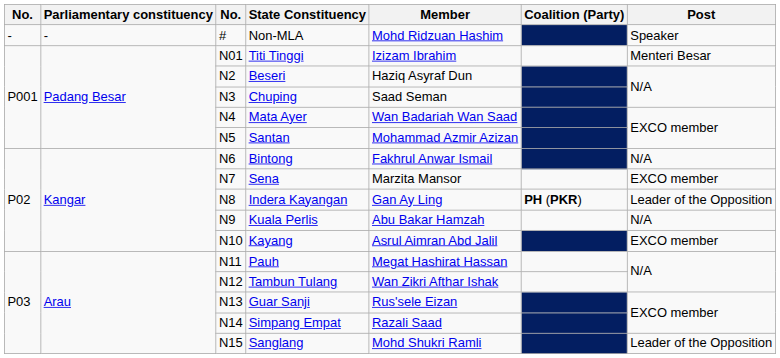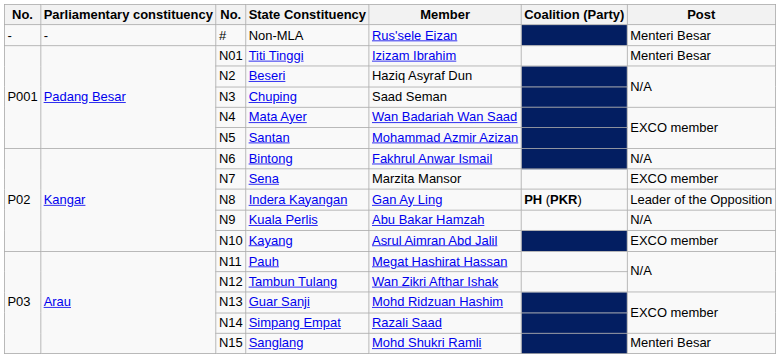(438, 35) Mohd Ridzuan Hashim -> (415, 35) Rus'sele Eizan
(654, 35) Speaker -> (671, 35) Menteri Besar
(415, 302) Rus'sele Eizan -> (438, 302) Mohd Ridzuan Hashim
(701, 343) Leader of the Opposition -> (671, 343) Menteri Besar
